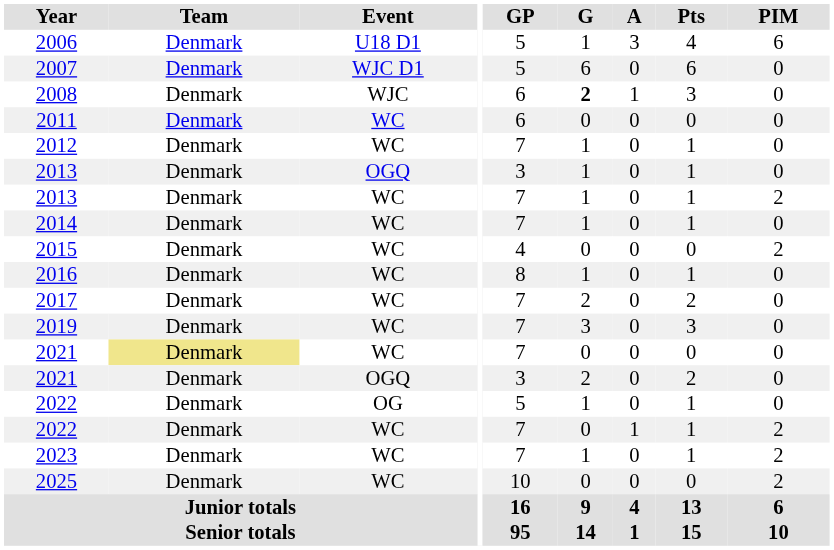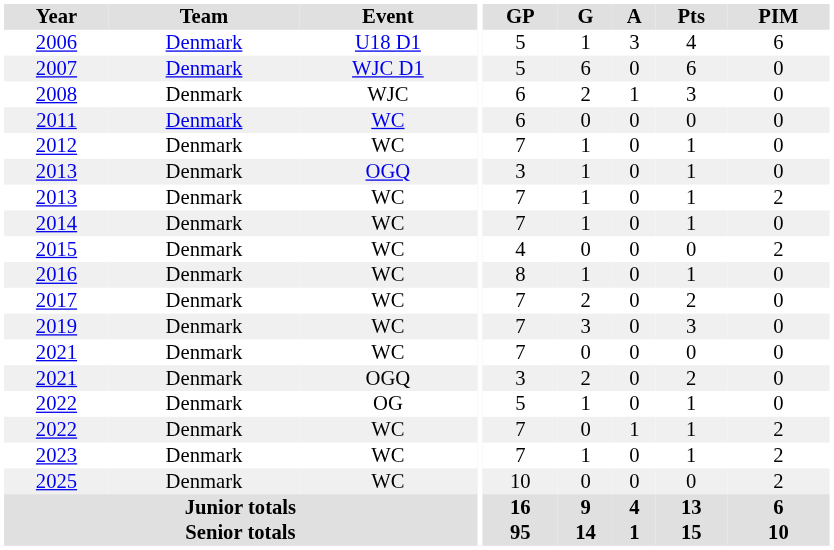(586, 94) bold -> (586, 94) normal
(204, 352) khaki background -> (204, 352) no background
